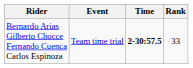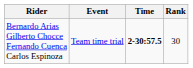(176, 41) 33 -> (176, 41) 30
